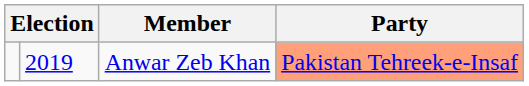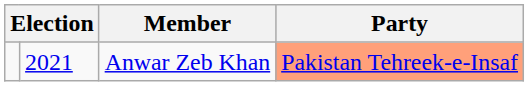(49, 61) 2019 -> (49, 61) 2021
